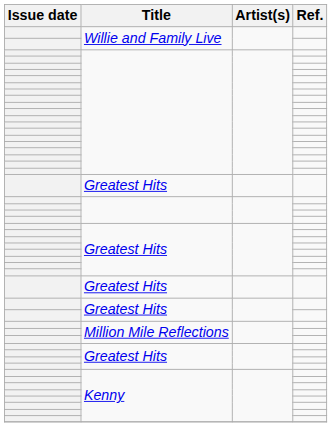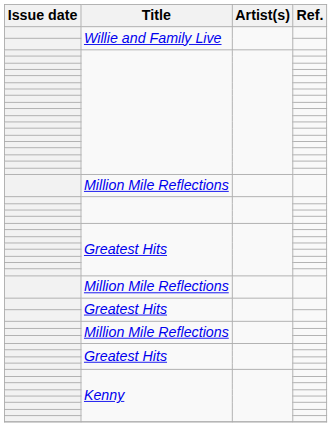(125, 185) Greatest Hits -> (156, 185) Million Mile Reflections
(125, 287) Greatest Hits -> (156, 287) Million Mile Reflections
